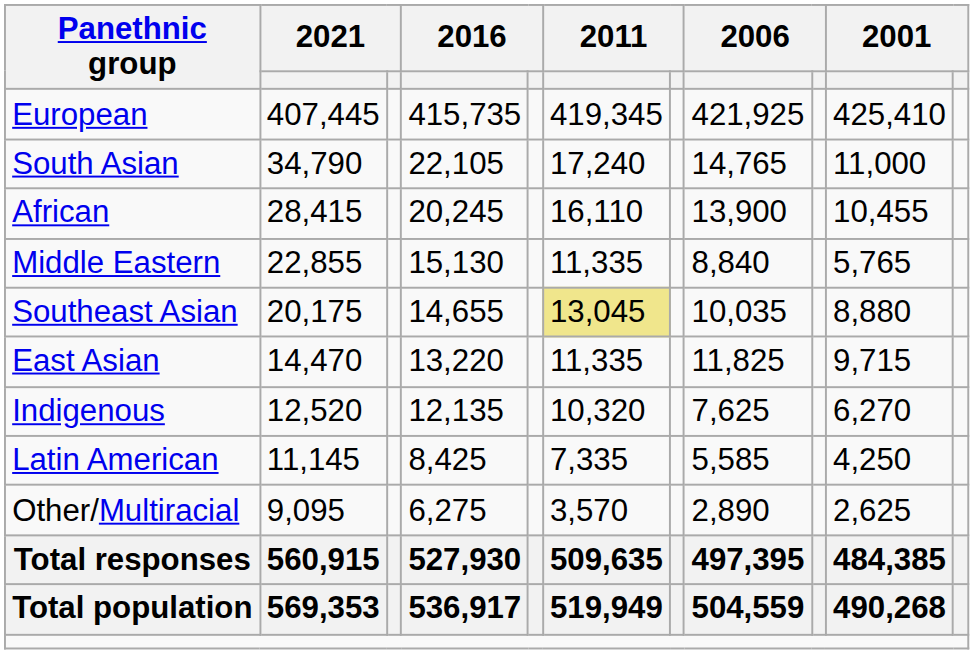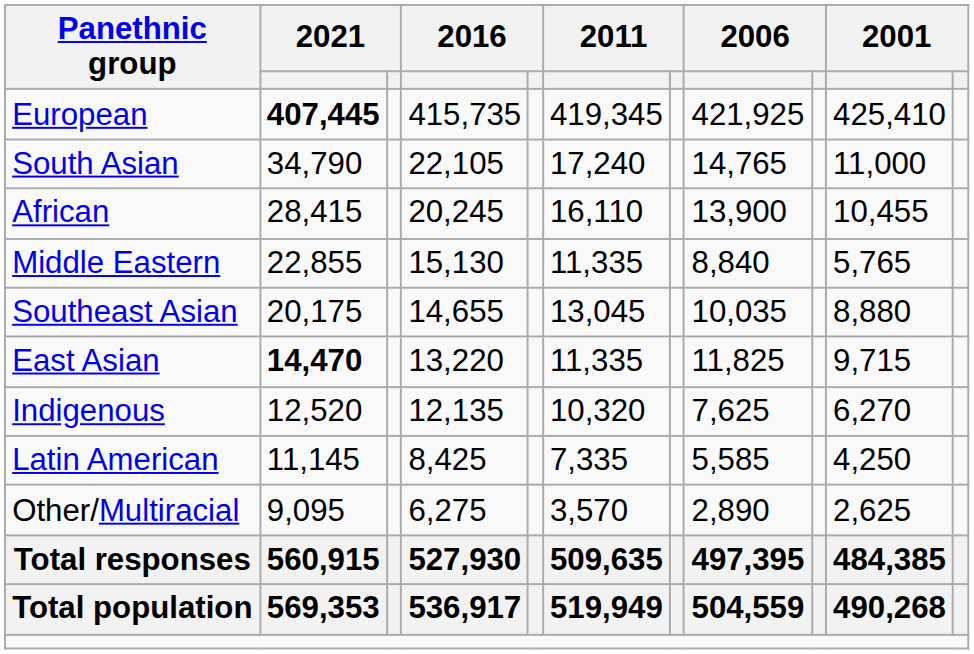(323, 113) normal -> (323, 113) bold
(598, 311) khaki background -> (598, 311) no background
(315, 361) normal -> (315, 361) bold
